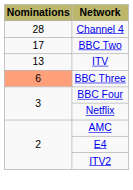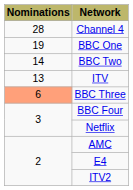+ row: (100, 45)
(38, 45) 17 -> (38, 62) 14
